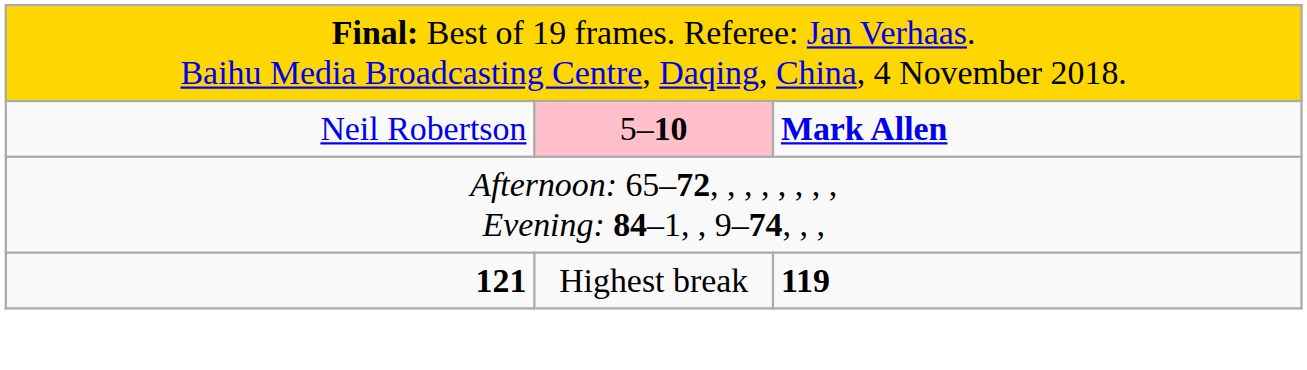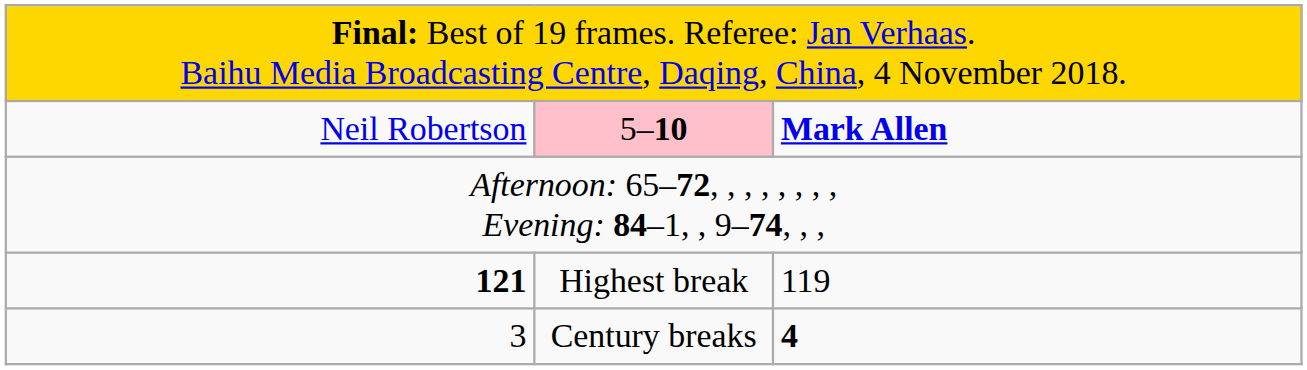(805, 280) bold -> (806, 280) normal
+ row: (518, 336)
